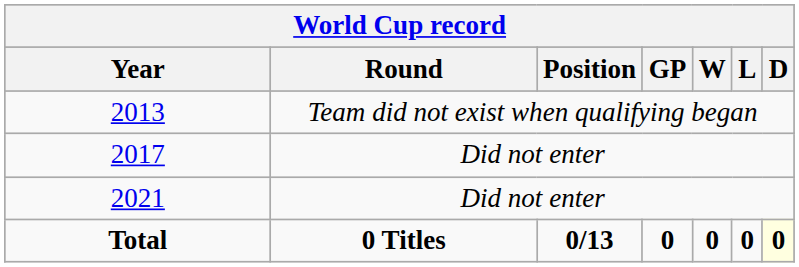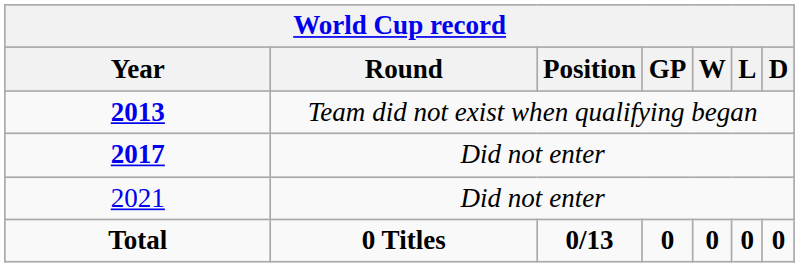(138, 111) normal -> (138, 111) bold
(138, 154) normal -> (138, 154) bold
(778, 240) lightyellow background -> (778, 240) no background
